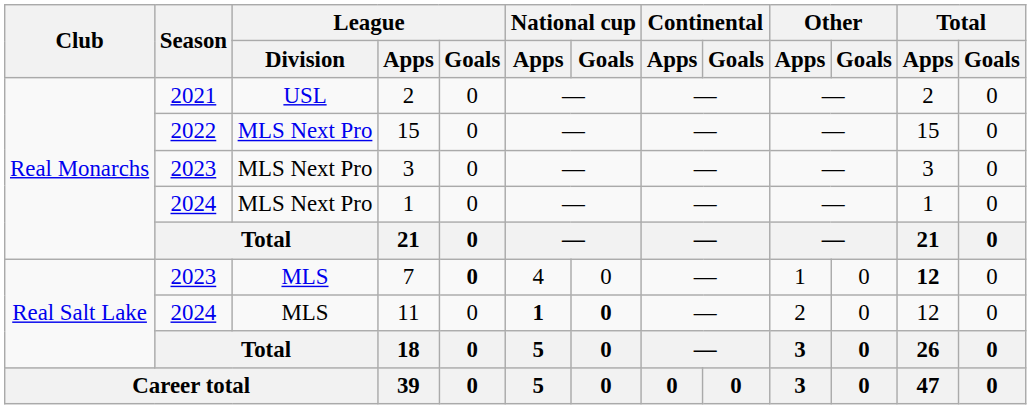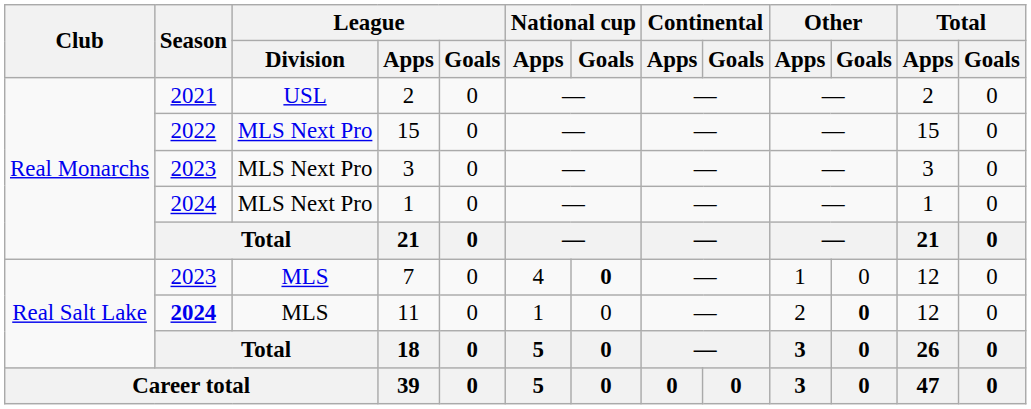(472, 276) bold -> (472, 276) normal
(606, 276) normal -> (606, 276) bold
(928, 276) bold -> (928, 276) normal
(193, 312) normal -> (193, 312) bold
(538, 312) bold -> (538, 312) normal
(606, 312) bold -> (606, 312) normal
(864, 312) normal -> (864, 312) bold
